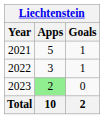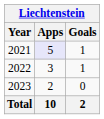(50, 50) no background -> (50, 50) lavender background
(50, 86) lightgreen background -> (50, 86) no background
